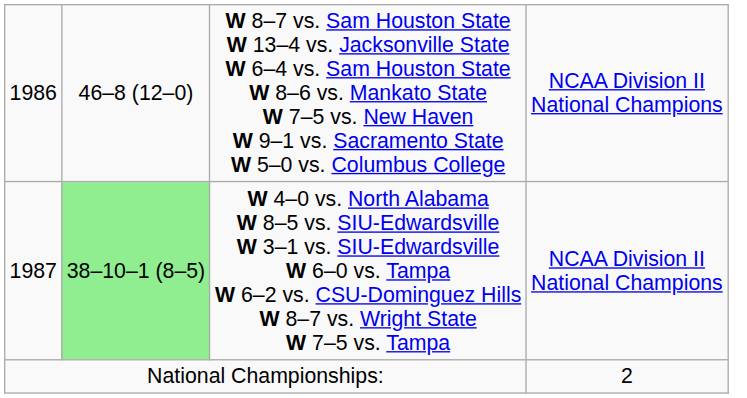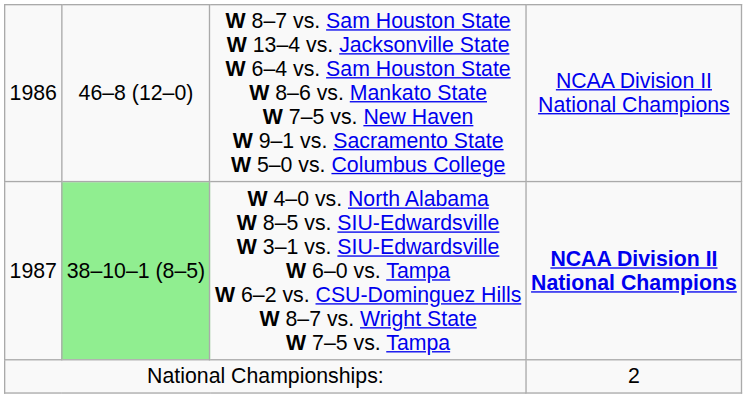(627, 270) normal -> (634, 270) bold
